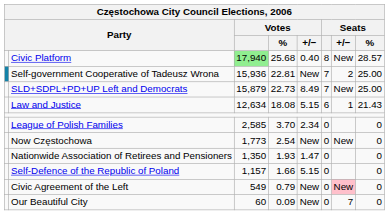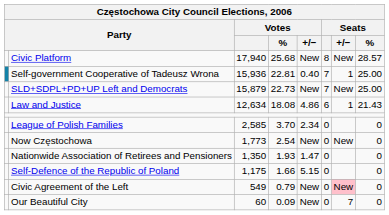(251, 58) lightgreen background -> (251, 58) no background
(310, 58) 0.40 -> (309, 58) New
(309, 74) New -> (310, 74) 0.40
(350, 74) 2 -> (350, 74) 1
(310, 89) 8.49 -> (309, 89) New
(310, 105) 5.15 -> (310, 105) 4.86
(254, 171) 1,157 -> (254, 171) 1,175
